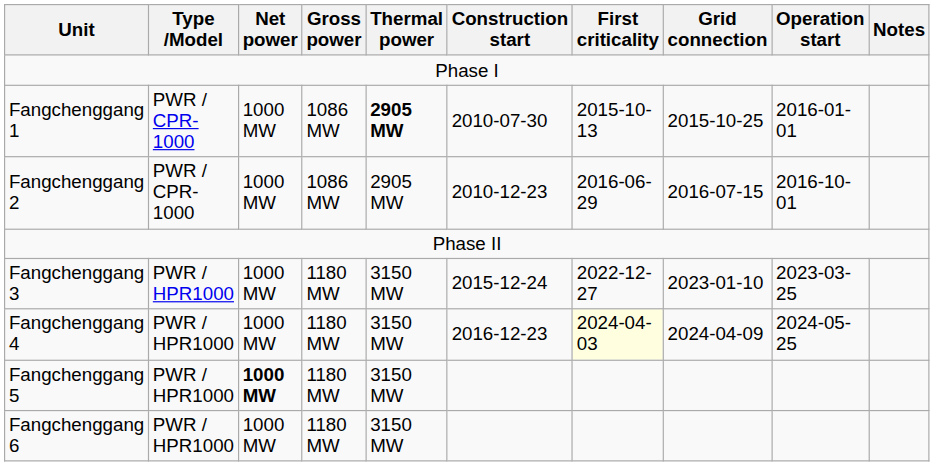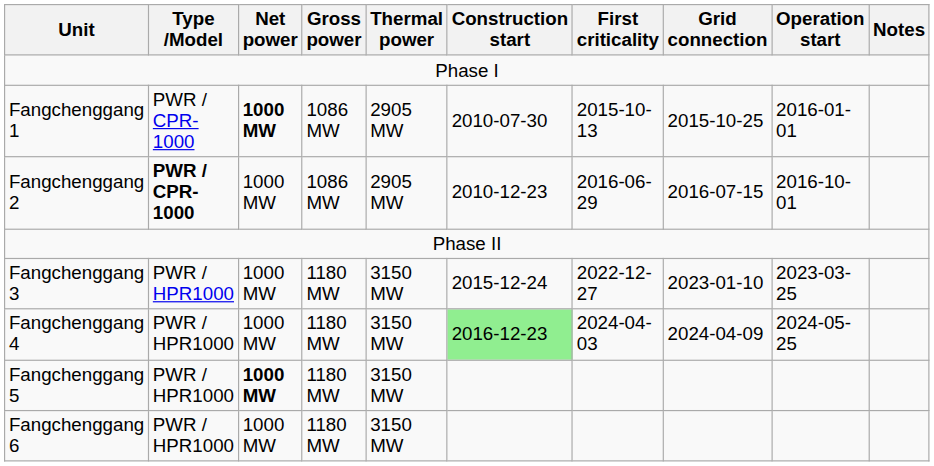(263, 120) normal -> (263, 120) bold
(391, 120) bold -> (391, 120) normal
(180, 192) normal -> (180, 192) bold
(500, 334) no background -> (500, 334) lightgreen background
(614, 334) lightyellow background -> (614, 334) no background
